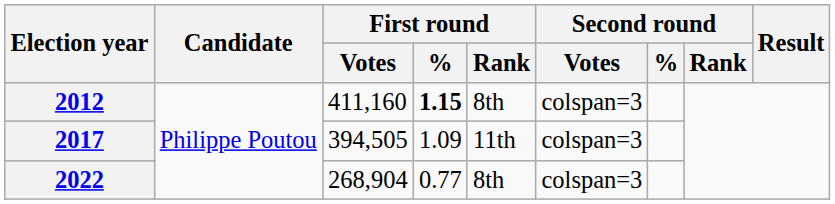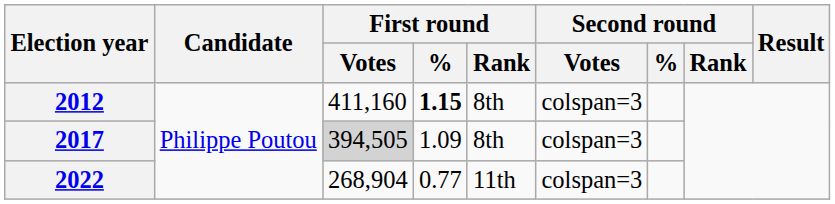(368, 140) no background -> (368, 140) lightgrey background
(494, 140) 11th -> (489, 140) 8th
(489, 179) 8th -> (494, 179) 11th
